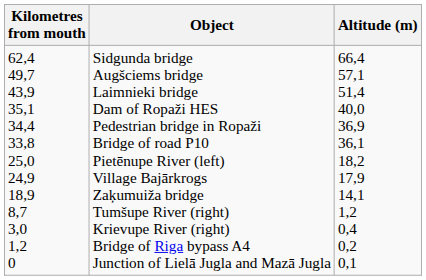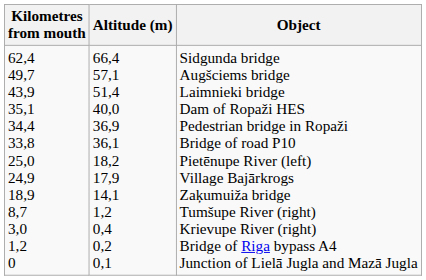columns swapped: (378, 25) <-> (212, 25)
